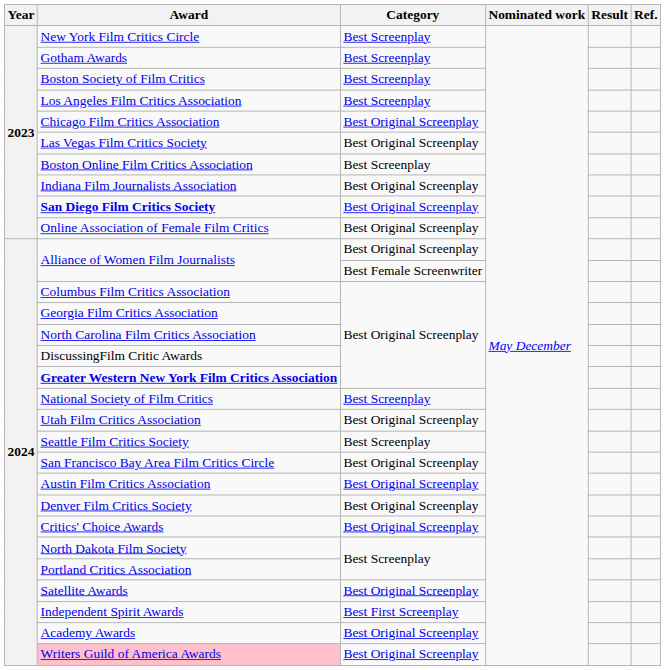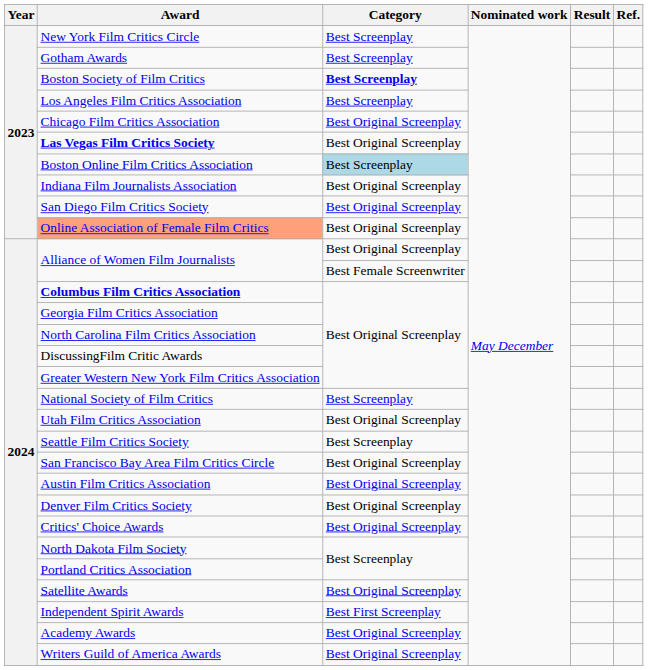(387, 79) normal -> (371, 79) bold
(124, 143) normal -> (128, 143) bold
(387, 164) no background -> (369, 164) lightblue background
(128, 206) bold -> (125, 206) normal
(155, 228) no background -> (155, 228) lightsalmon background
(135, 292) normal -> (140, 292) bold
(189, 377) bold -> (180, 377) normal
(131, 654) pink background -> (131, 654) no background
